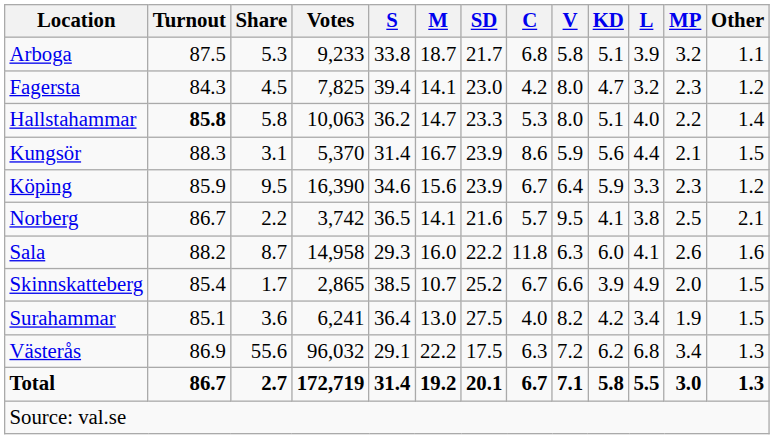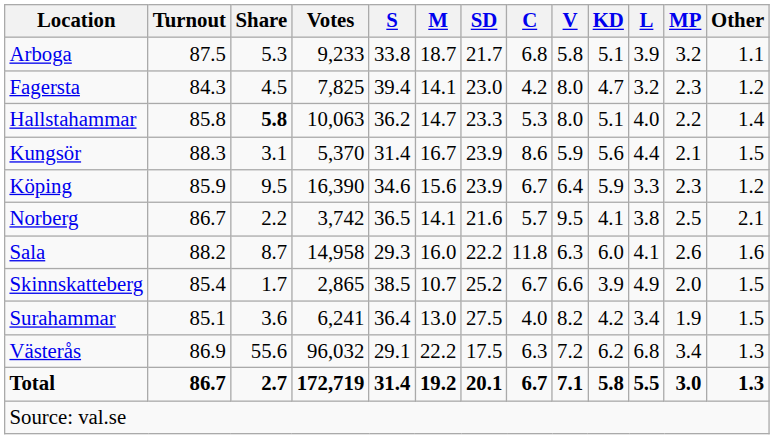(208, 119) bold -> (208, 119) normal
(274, 119) normal -> (274, 119) bold
